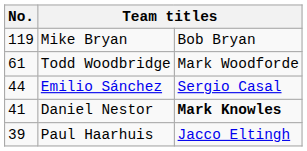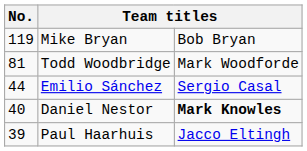(17, 64) 61 -> (17, 64) 81
(17, 111) 41 -> (17, 111) 40
